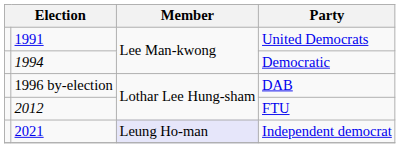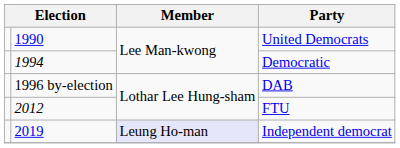(29, 39) 1991 -> (29, 39) 1990
(29, 131) 2021 -> (29, 131) 2019
